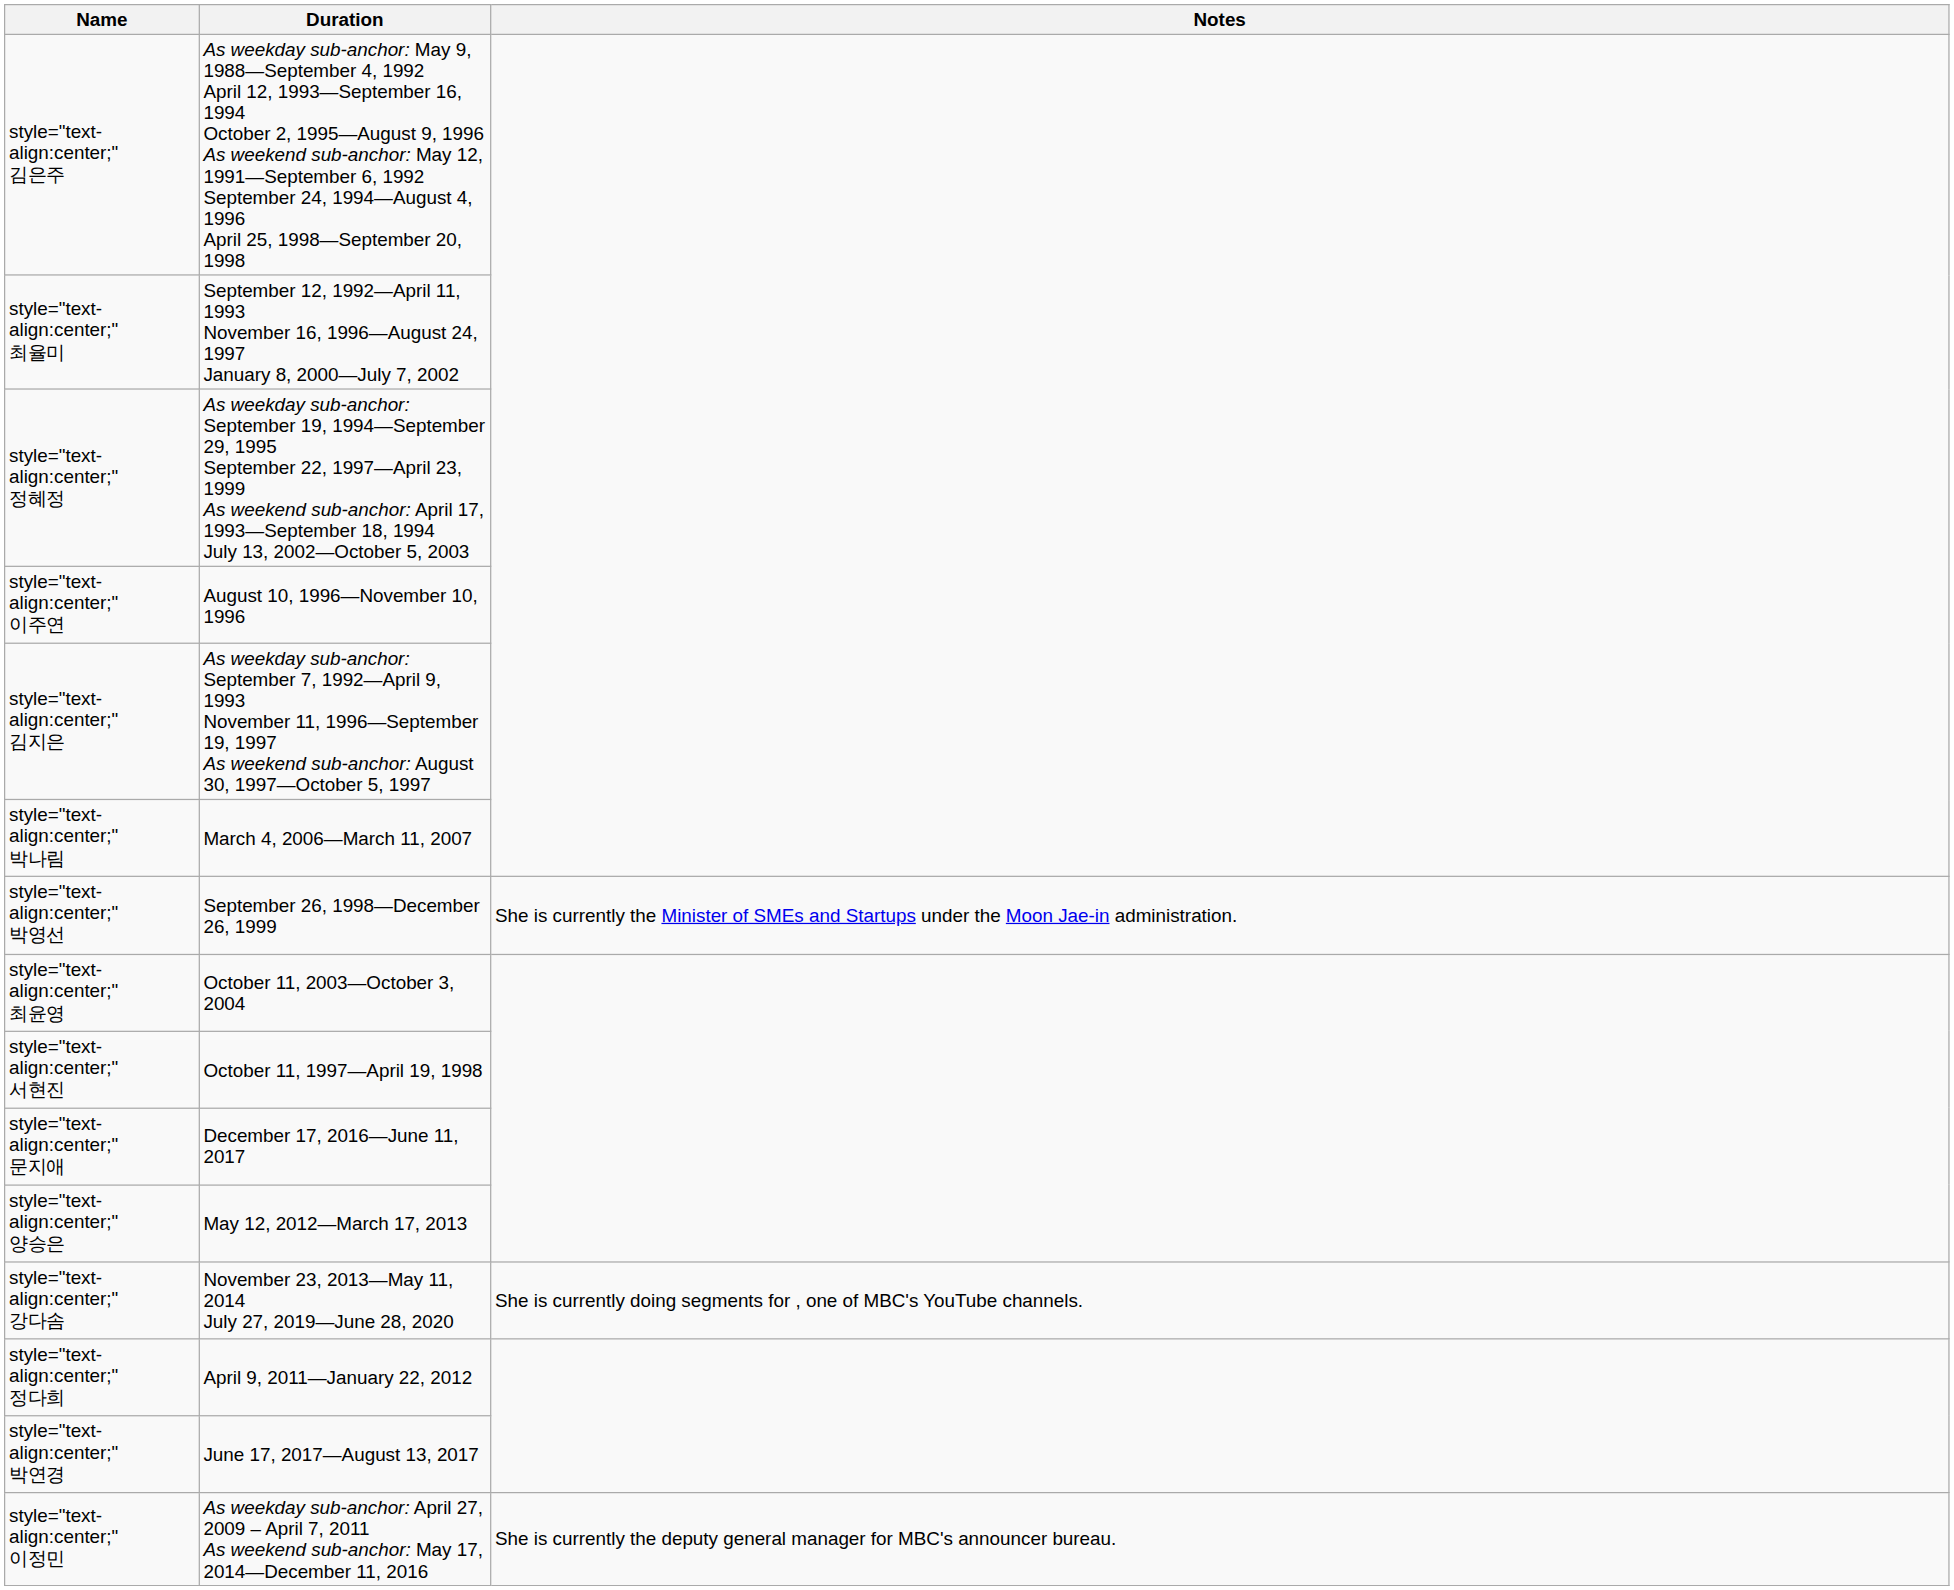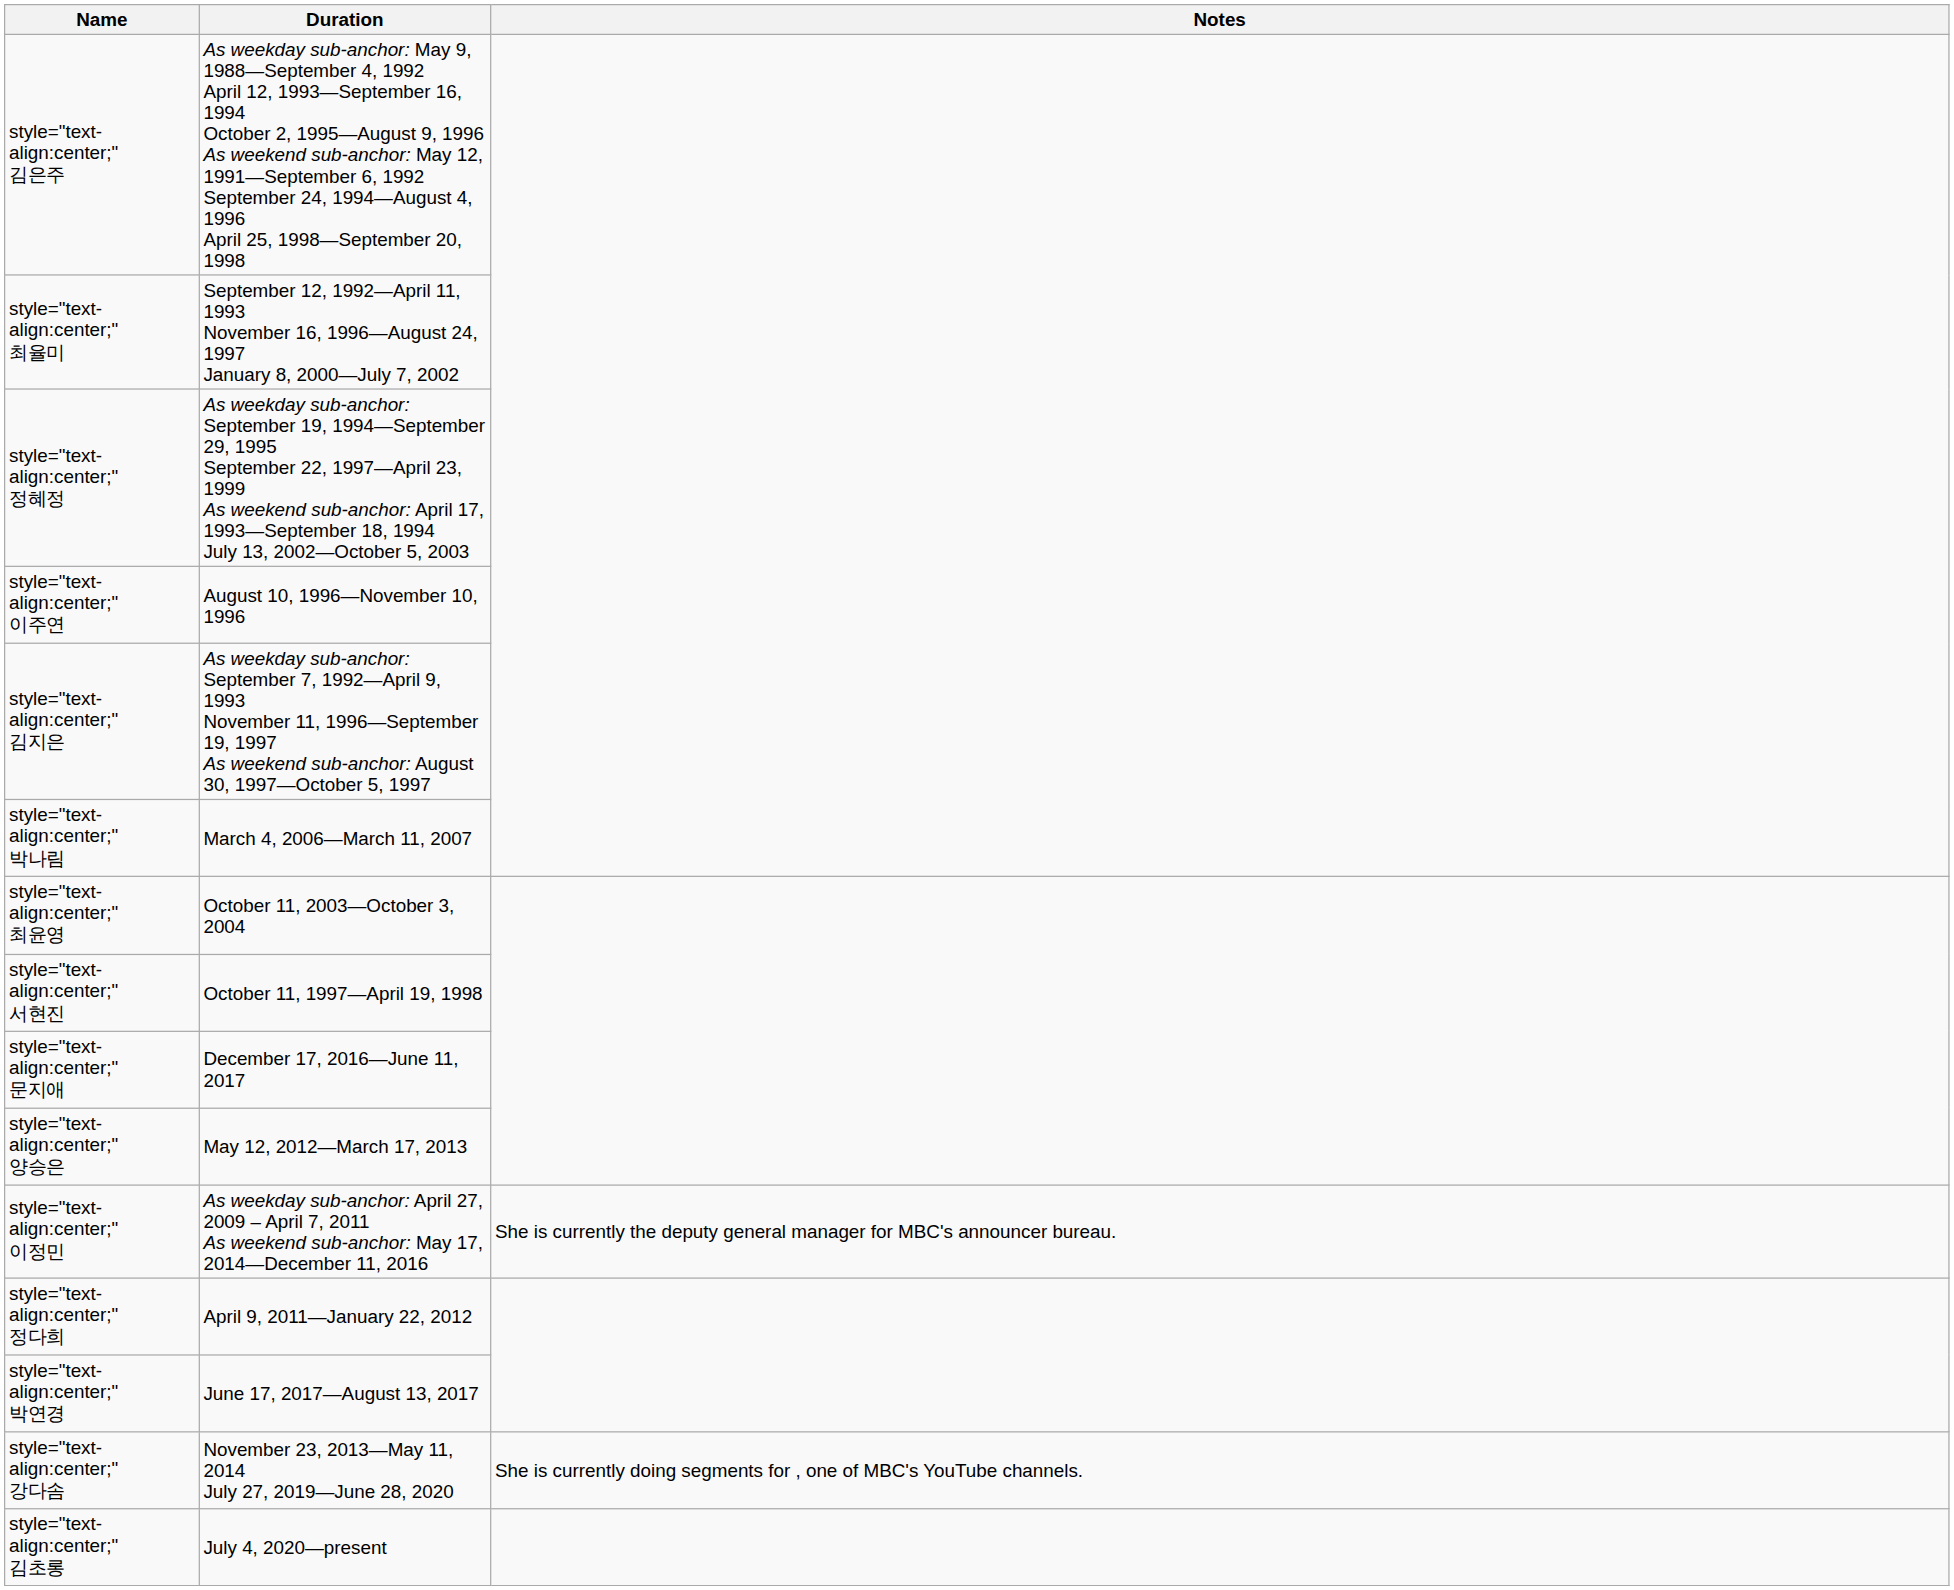- row: (64, 914)
rows swapped: (64, 1537) <-> (64, 1298)
+ row: (64, 1545)
